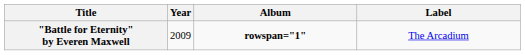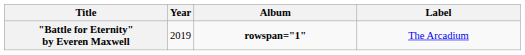(181, 35) 2009 -> (181, 35) 2019
